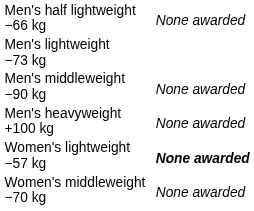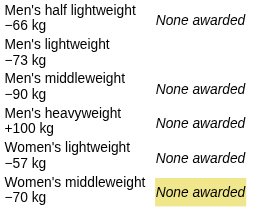(203, 157) bold -> (200, 157) normal
(200, 192) no background -> (200, 192) khaki background
